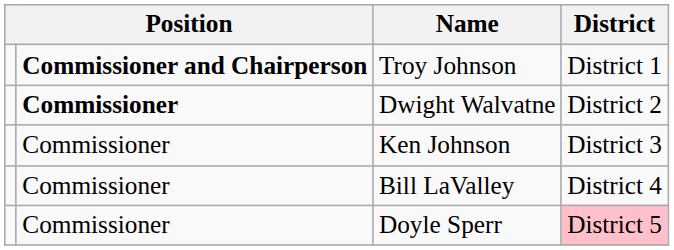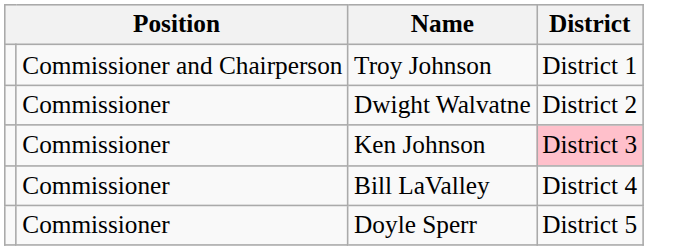(195, 64) bold -> (182, 64) normal
(100, 104) bold -> (96, 104) normal
(615, 144) no background -> (590, 144) pink background
(615, 225) pink background -> (590, 225) no background
